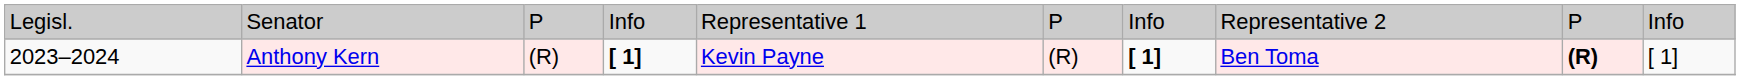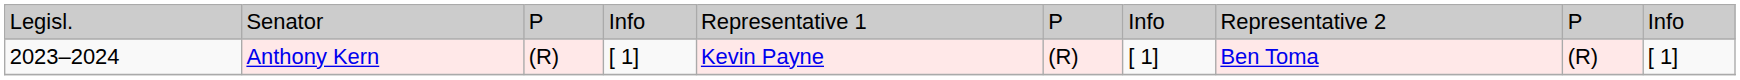(625, 56) bold -> (624, 56) normal
(1145, 56) bold -> (1143, 56) normal
(1583, 56) bold -> (1583, 56) normal
